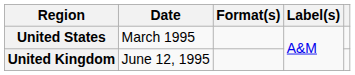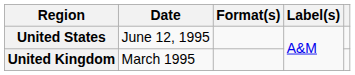(158, 37) March 1995 -> (166, 37) June 12, 1995
(166, 59) June 12, 1995 -> (158, 59) March 1995
